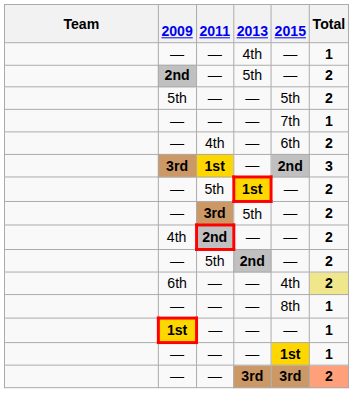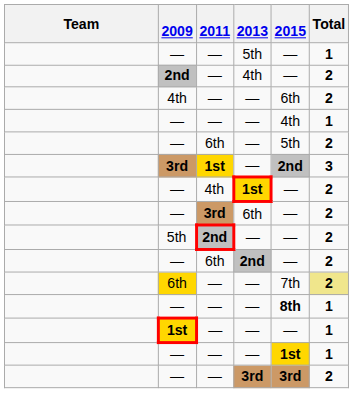(252, 54) 4th -> (252, 54) 5th
(252, 76) 5th -> (252, 76) 4th
(177, 99) 5th -> (177, 99) 4th
(290, 99) 5th -> (290, 99) 6th
(290, 121) 7th -> (290, 121) 4th
(215, 143) 4th -> (215, 143) 6th
(290, 143) 6th -> (290, 143) 5th
(214, 190) 5th -> (214, 190) 4th
(252, 214) 5th -> (252, 214) 6th
(177, 237) 4th -> (177, 237) 5th
(215, 262) 5th -> (215, 262) 6th
(177, 284) no background -> (177, 284) gold background
(290, 284) 4th -> (290, 284) 7th
(290, 307) normal -> (290, 307) bold
(329, 377) lightsalmon background -> (329, 377) no background
